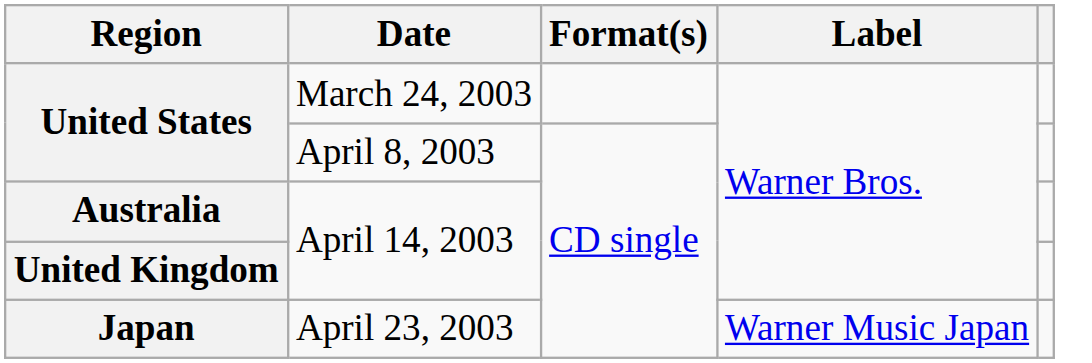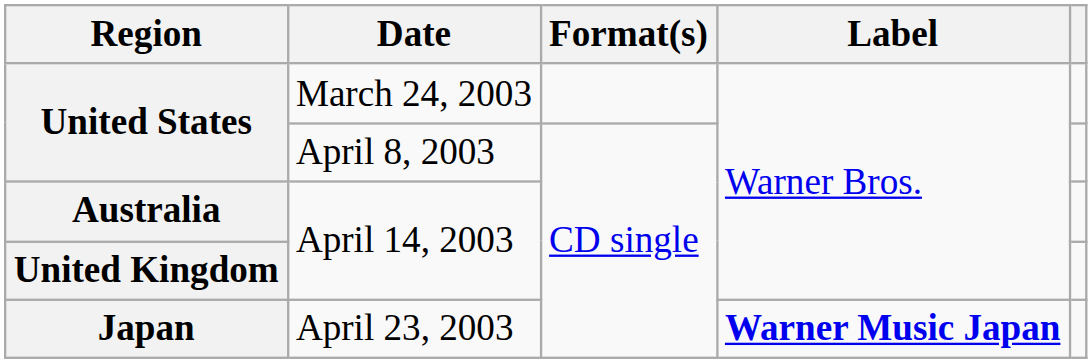(877, 328) normal -> (893, 328) bold
